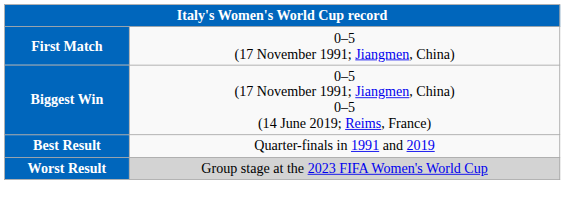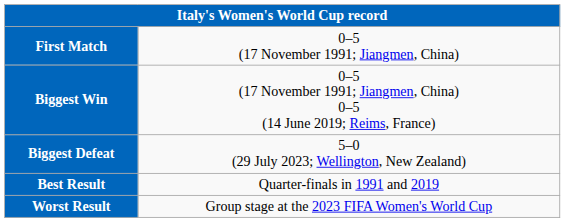+ row: (71, 153)
(345, 168) lightgrey background -> (349, 206) no background
